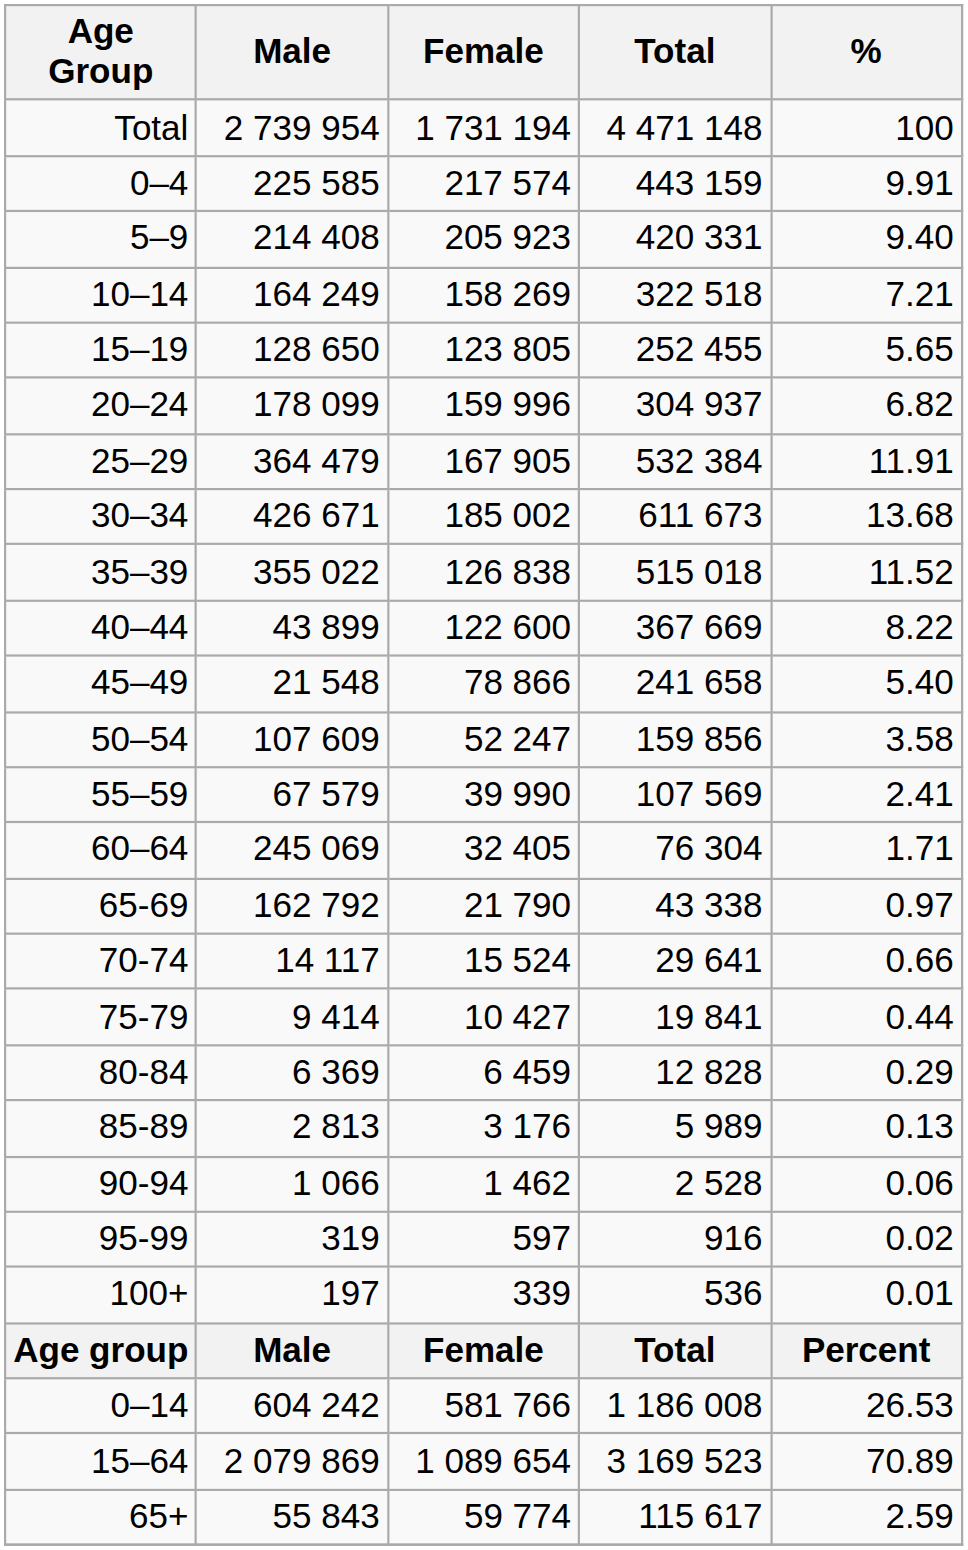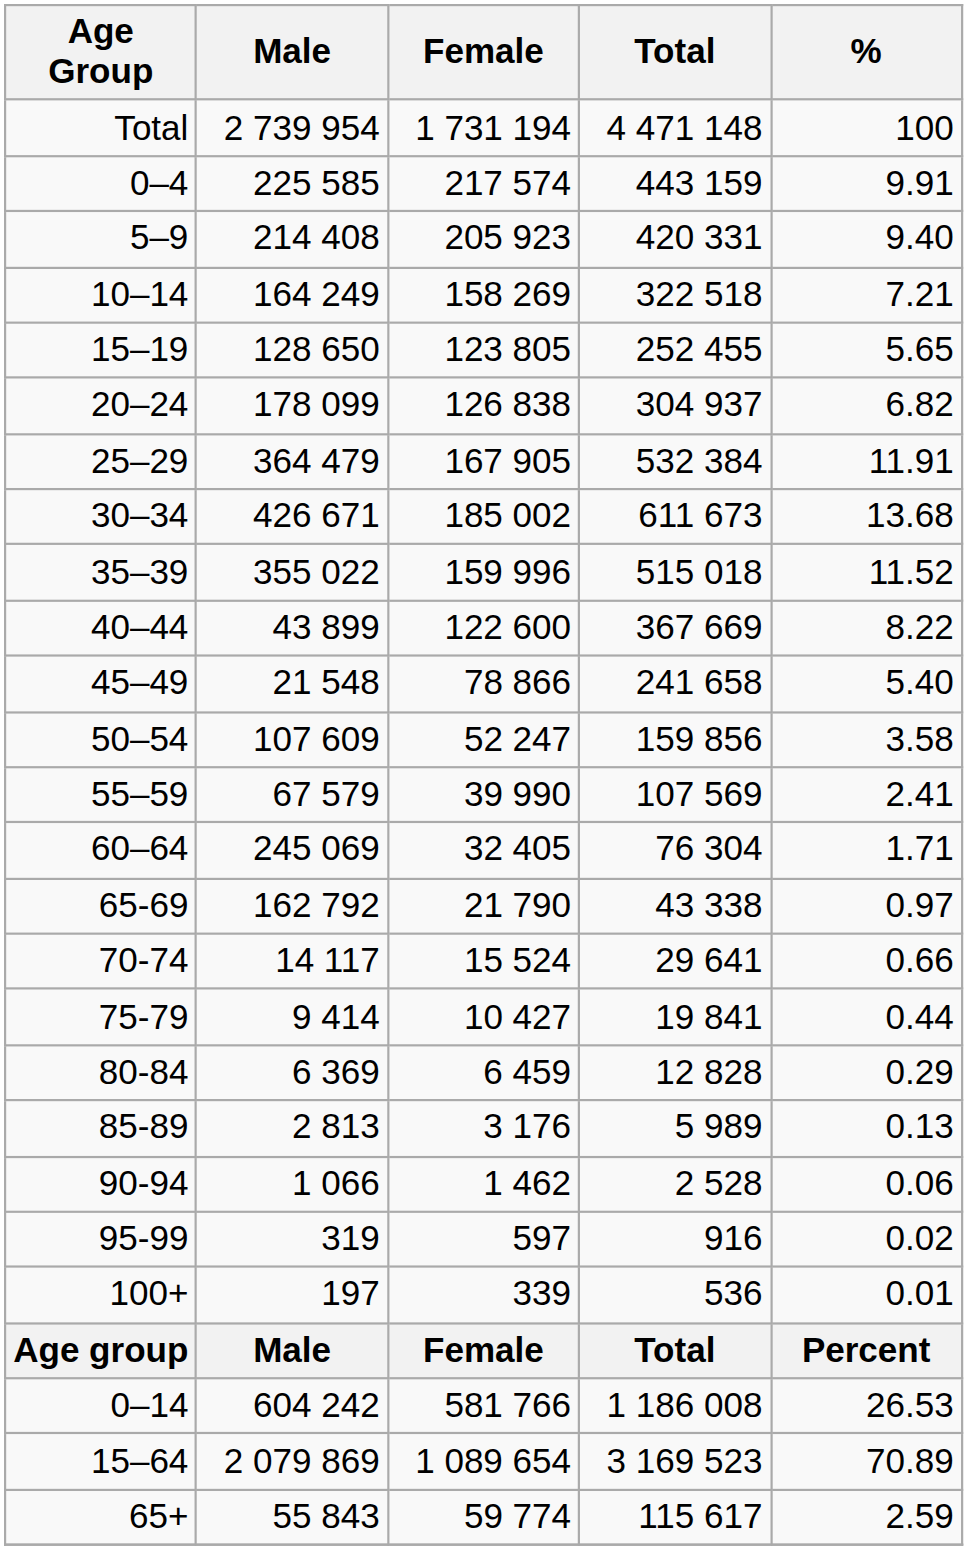(508, 405) 159 996 -> (508, 405) 126 838
(508, 571) 126 838 -> (508, 571) 159 996
